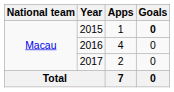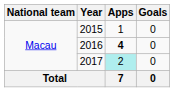(153, 29) bold -> (153, 29) normal
(121, 45) normal -> (121, 45) bold
(121, 62) no background -> (121, 62) paleturquoise background
